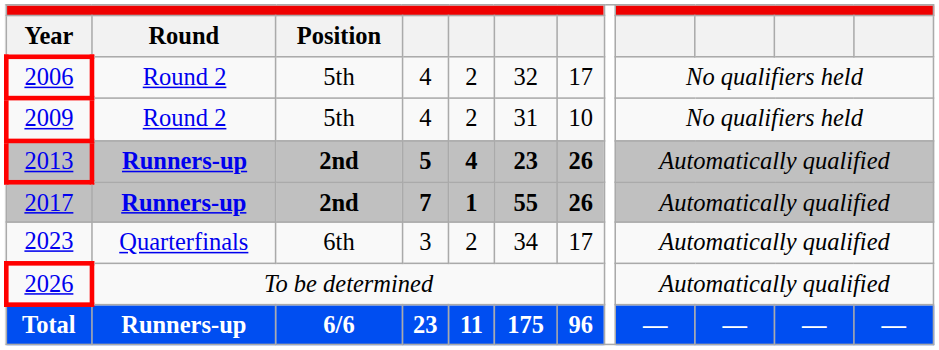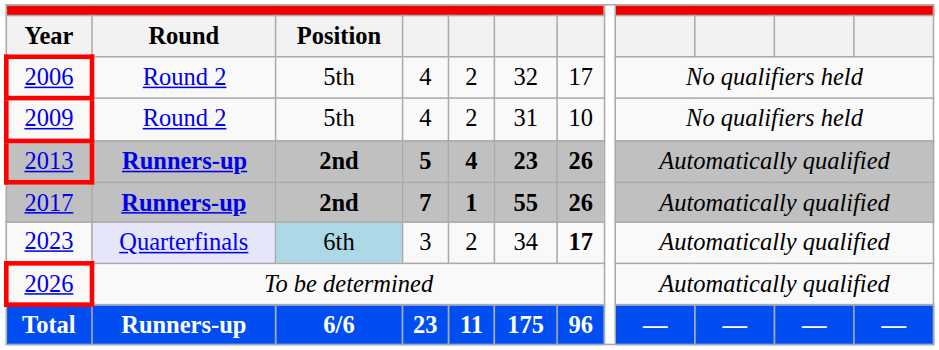(184, 242) no background -> (184, 242) lavender background
(339, 242) no background -> (339, 242) lightblue background
(581, 242) normal -> (581, 242) bold
